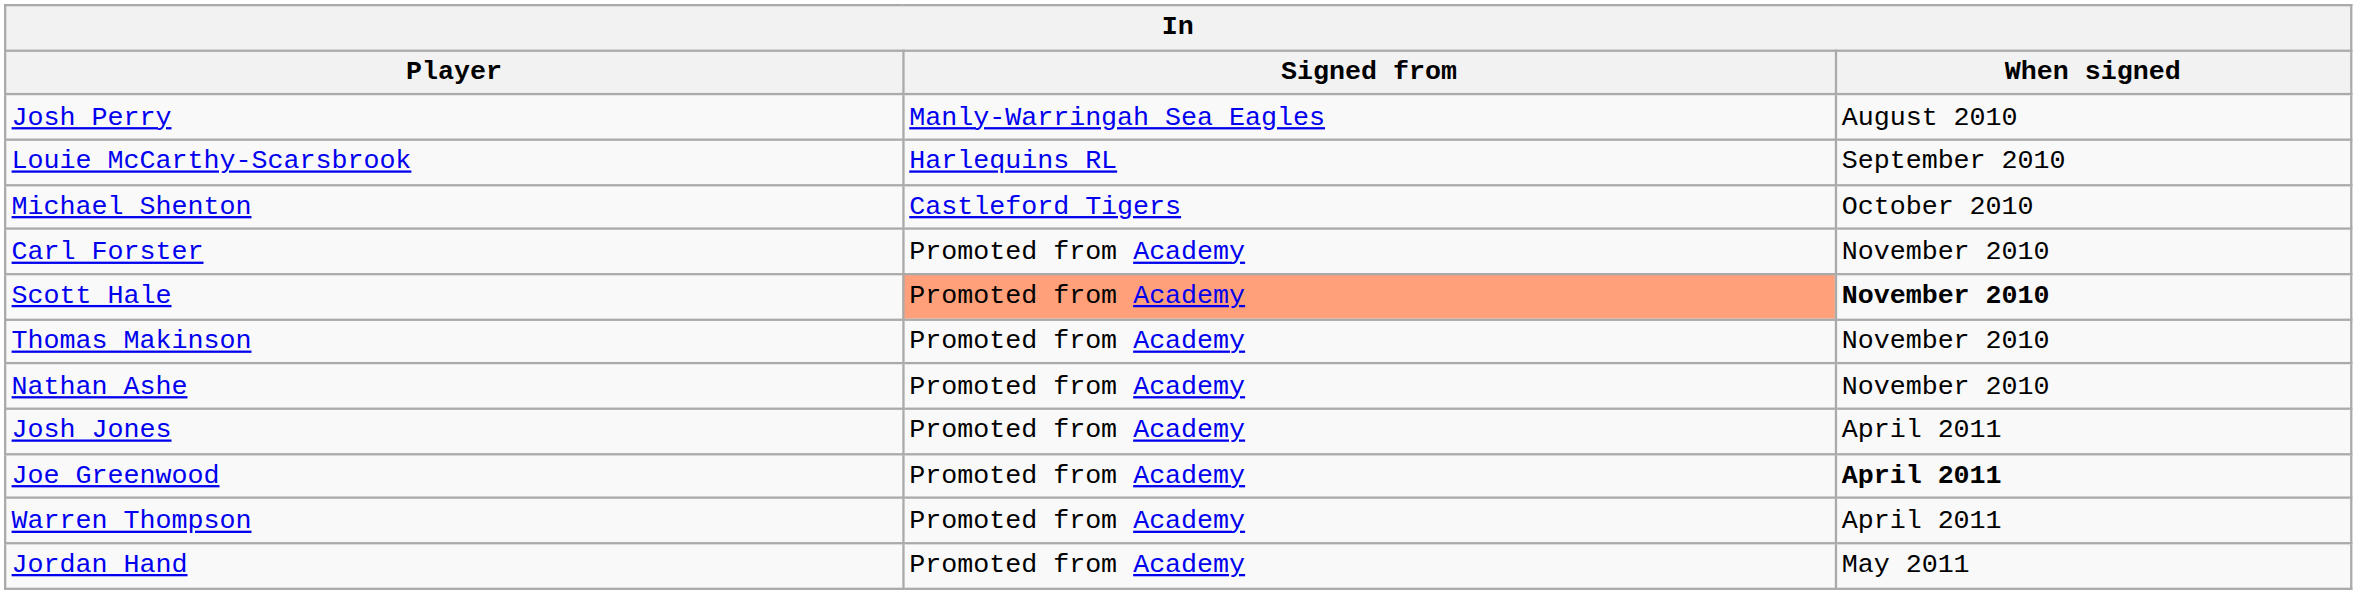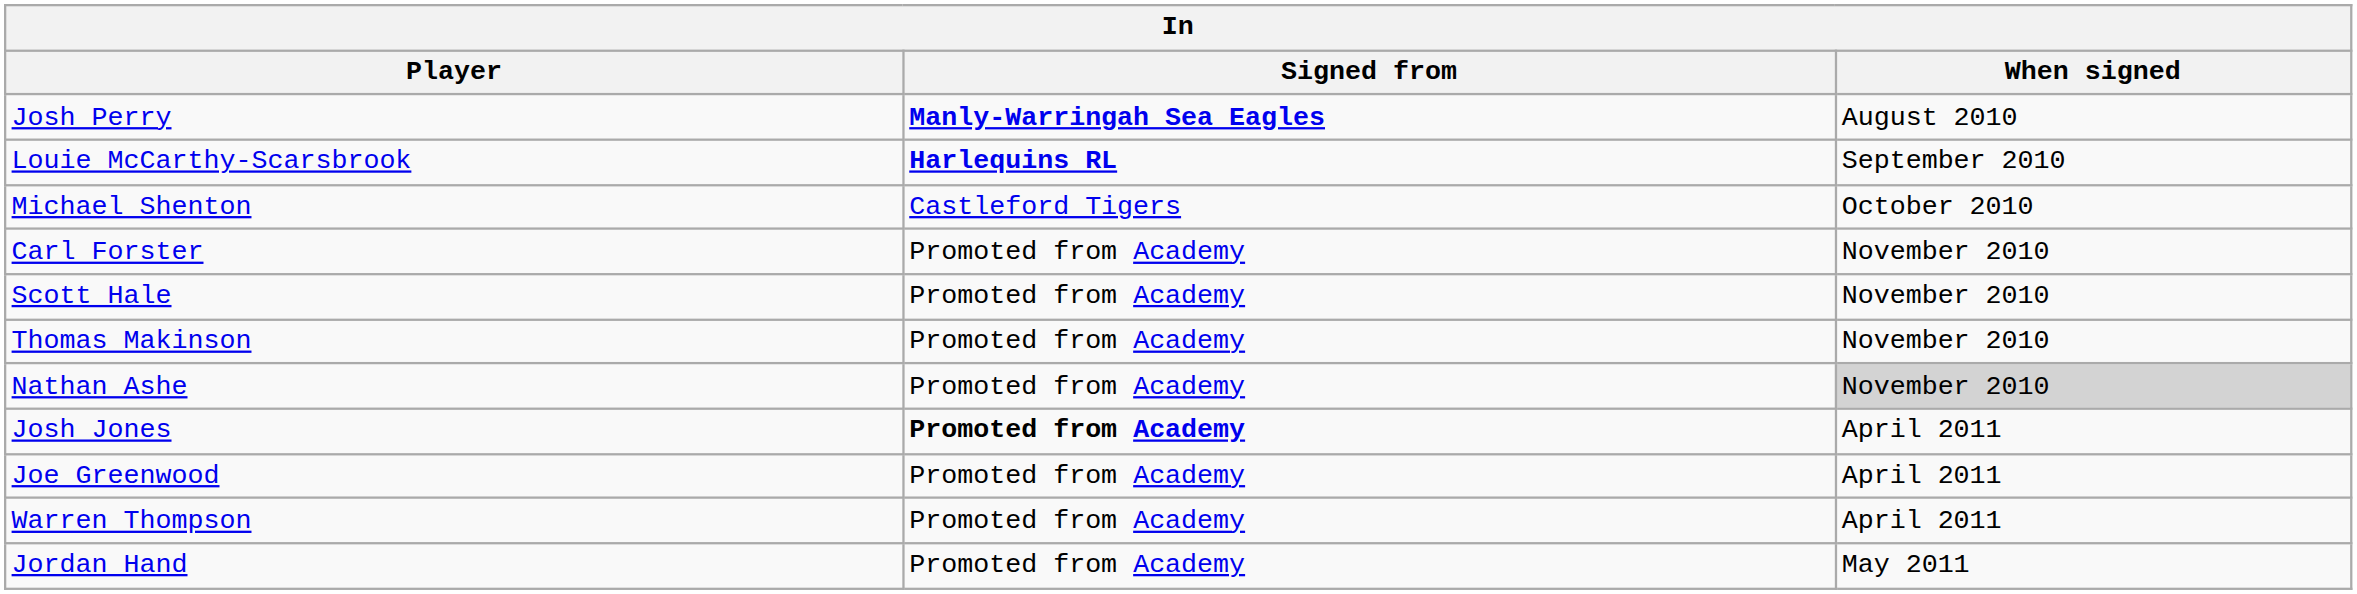(1117, 117) normal -> (1117, 117) bold
(1013, 162) normal -> (1013, 162) bold
(1077, 296) lightsalmon background -> (1077, 296) no background
(1946, 296) bold -> (1946, 296) normal
(1946, 386) no background -> (1946, 386) lightgrey background
(1077, 431) normal -> (1077, 431) bold
(1922, 475) bold -> (1922, 475) normal
